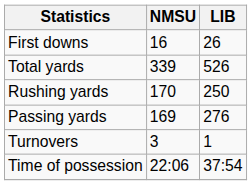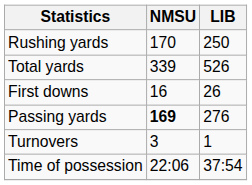rows swapped: (48, 42) <-> (58, 92)
(163, 117) normal -> (163, 117) bold
